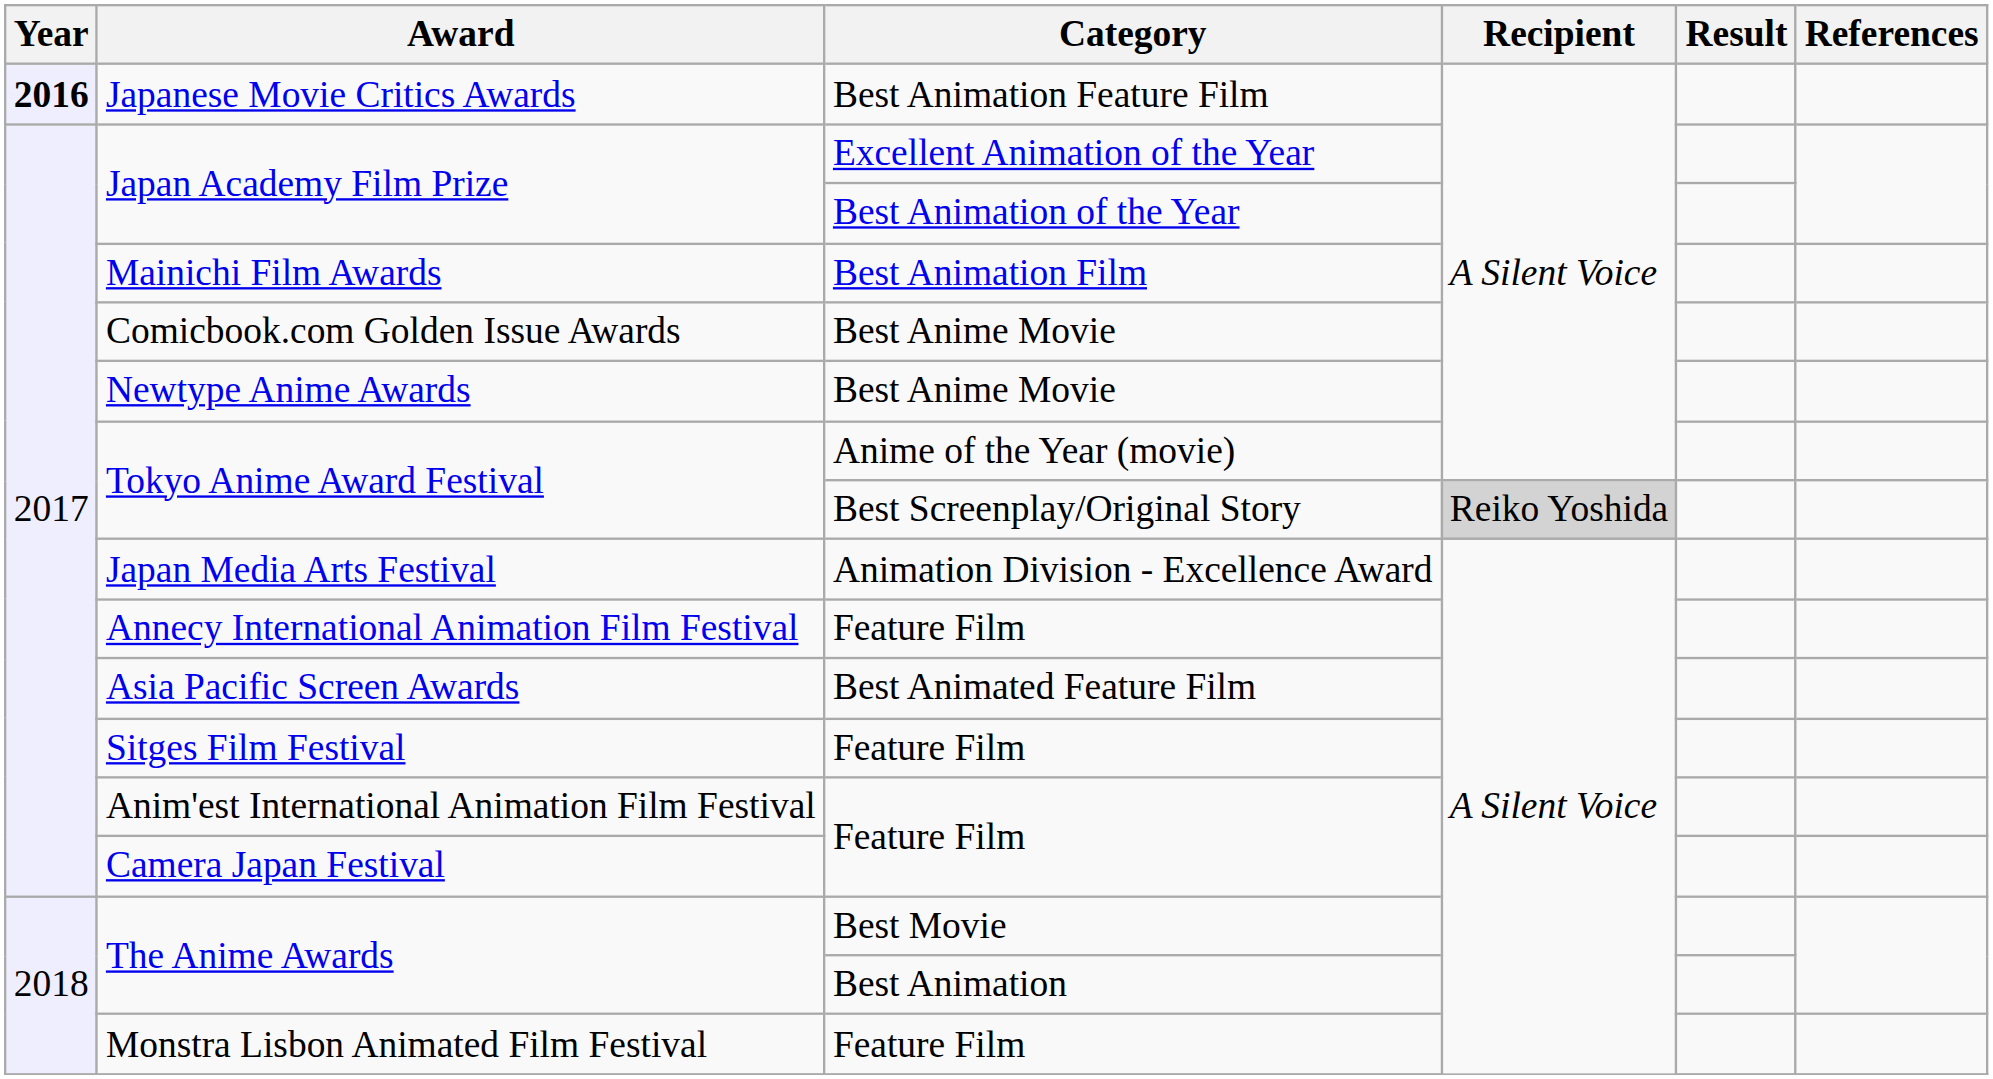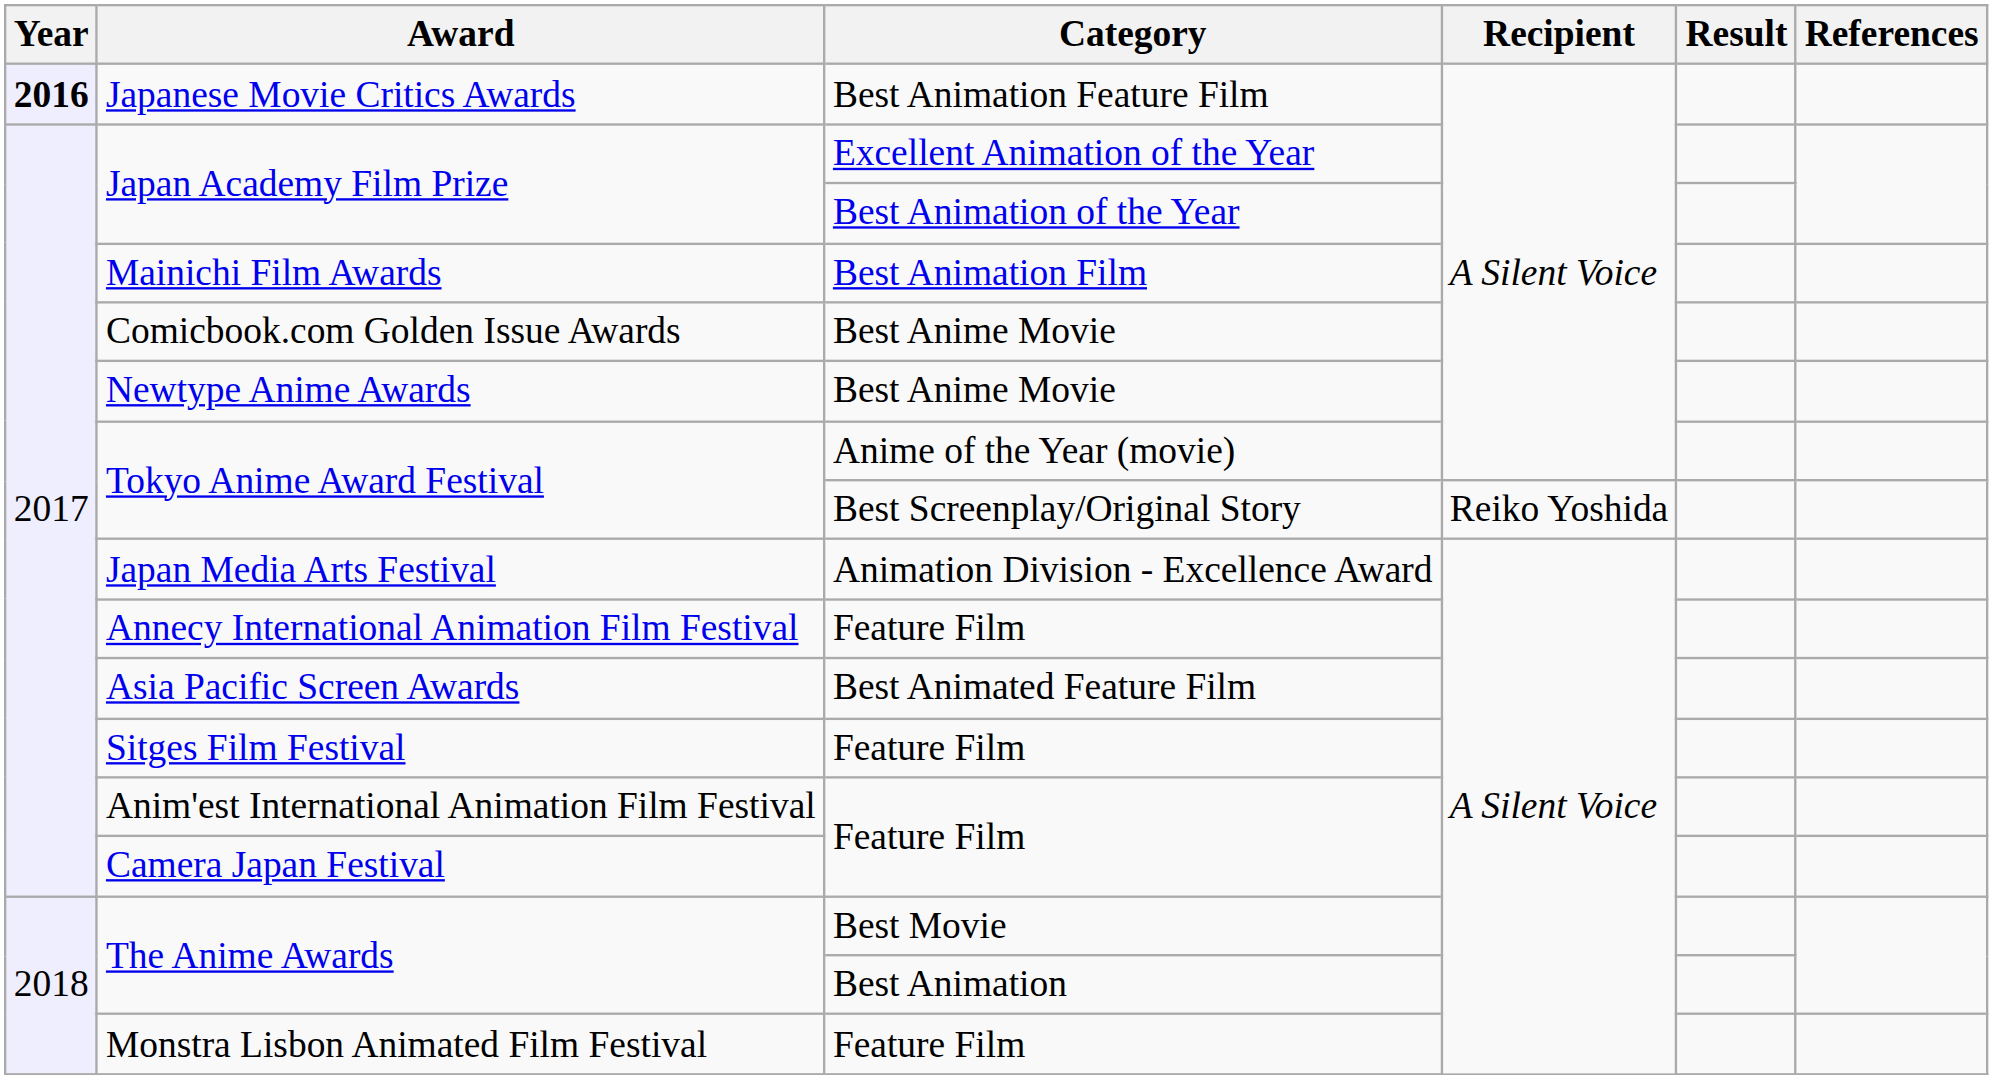(1559, 509) lightgrey background -> (1559, 509) no background
